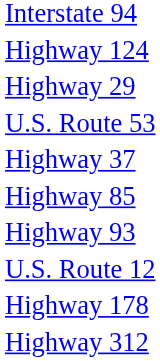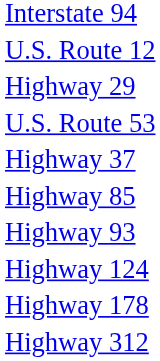(77, 50) Highway 124 -> (80, 50) U.S. Route 12
(80, 269) U.S. Route 12 -> (77, 269) Highway 124
